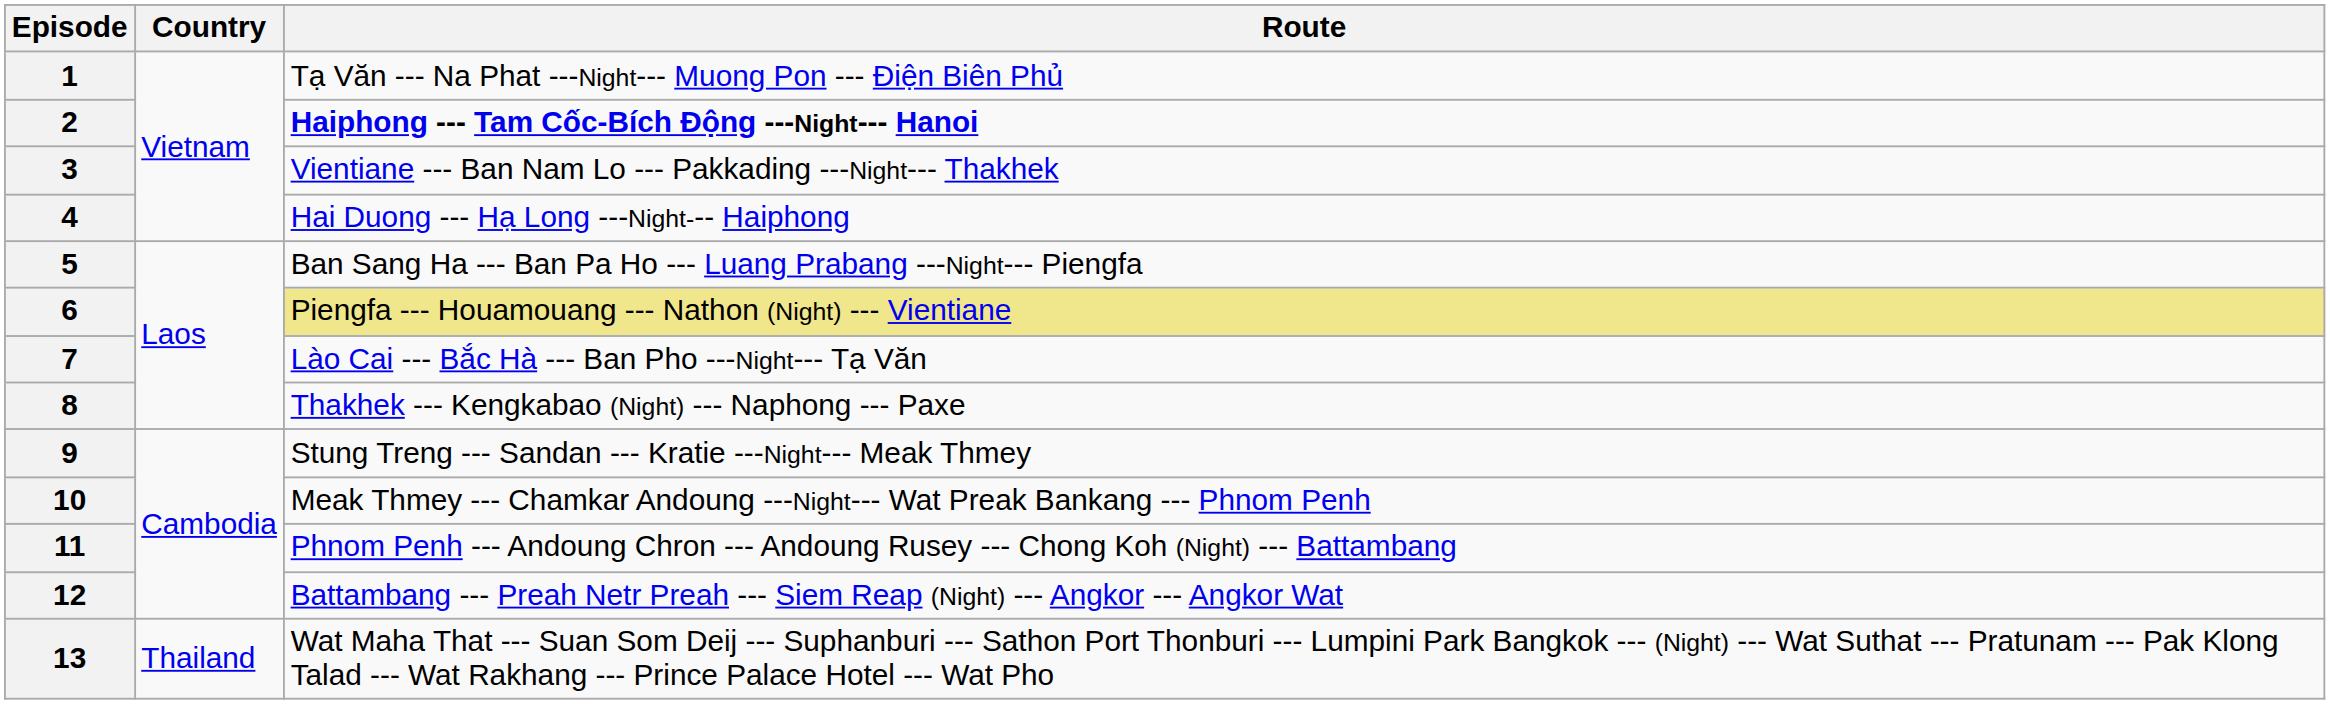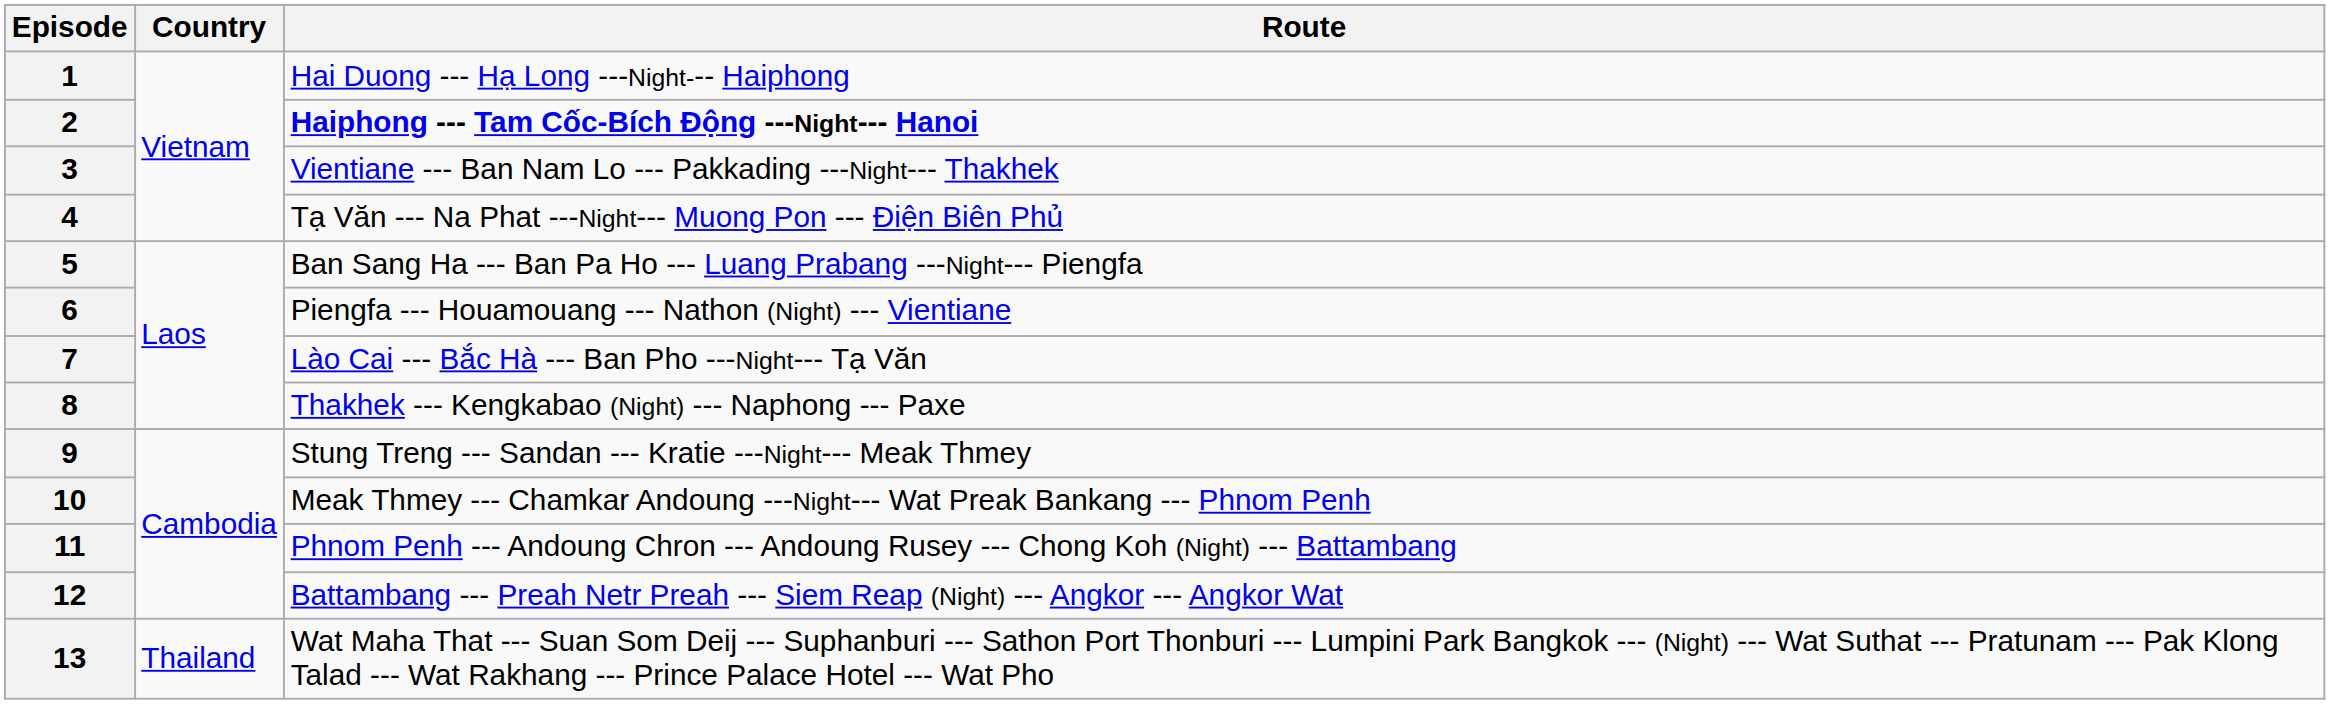(677, 75) Tạ Văn --- Na Phat ---Night--- Muong Pon --- Điện Biên Phủ -> (570, 75) Hai Duong --- Hạ Long ---Night--- Haiphong
(570, 216) Hai Duong --- Hạ Long ---Night--- Haiphong -> (677, 216) Tạ Văn --- Na Phat ---Night--- Muong Pon --- Điện Biên Phủ
(651, 311) khaki background -> (651, 311) no background
